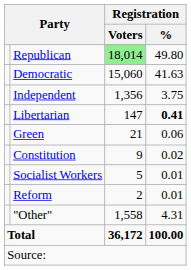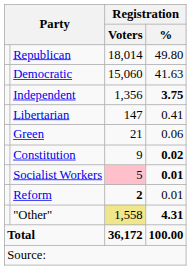(125, 54) lightgreen background -> (125, 54) no background
(172, 94) normal -> (172, 94) bold
(172, 114) bold -> (172, 114) normal
(172, 154) normal -> (172, 154) bold
(140, 174) no background -> (140, 174) pink background
(172, 174) normal -> (172, 174) bold
(140, 194) normal -> (140, 194) bold
(128, 214) no background -> (128, 214) khaki background
(172, 214) normal -> (172, 214) bold
